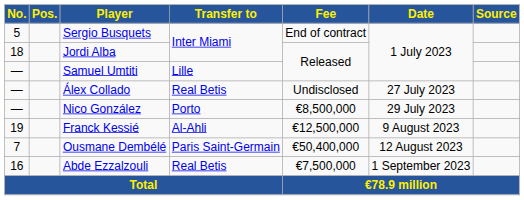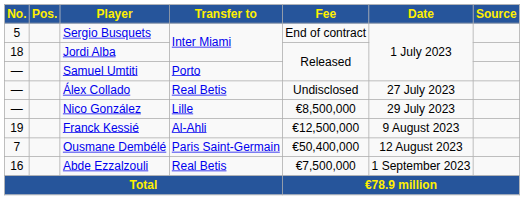(182, 71) Lille -> (186, 71) Porto
(186, 109) Porto -> (182, 109) Lille
